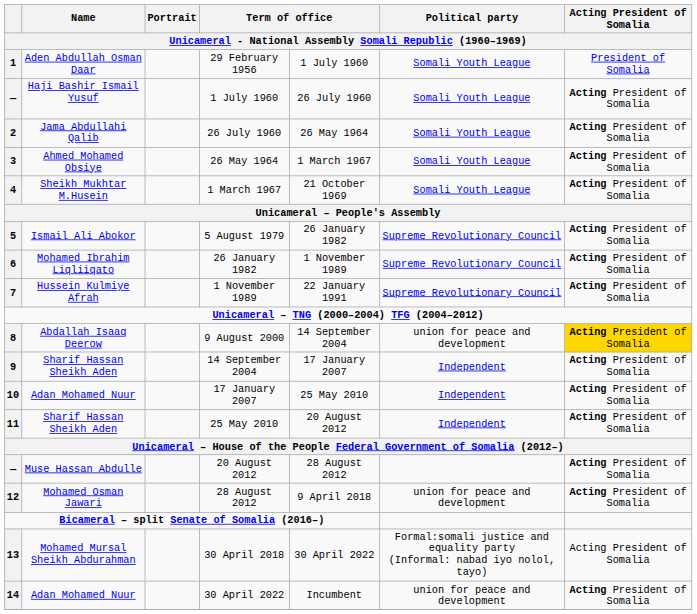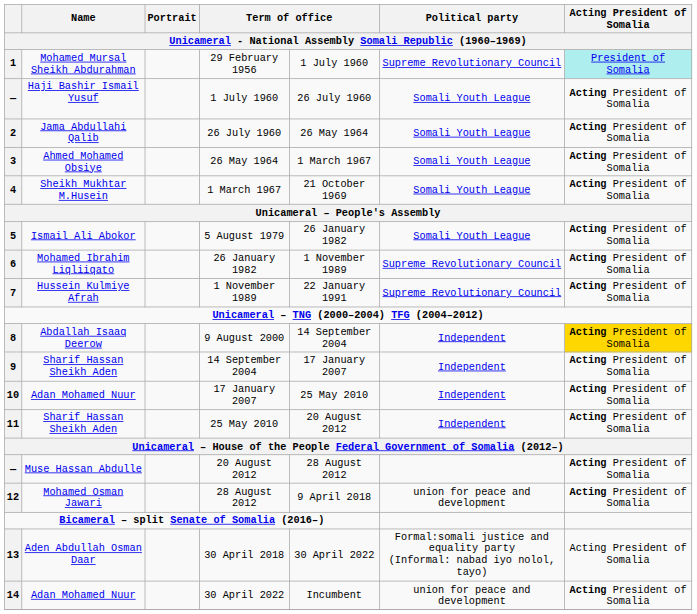(83, 64) Aden Abdullah Osman Daar -> (83, 64) Mohamed Mursal Sheikh Abdurahman
(472, 64) Somali Youth League -> (472, 64) Supreme Revolutionary Council
(628, 64) no background -> (628, 64) paleturquoise background
(472, 236) Supreme Revolutionary Council -> (472, 236) Somali Youth League
(472, 338) union for peace and development -> (472, 338) Independent
(83, 555) Mohamed Mursal Sheikh Abdurahman -> (83, 555) Aden Abdullah Osman Daar
